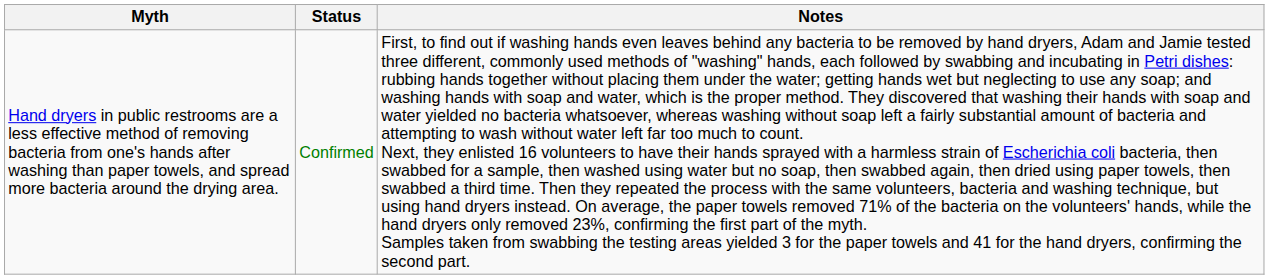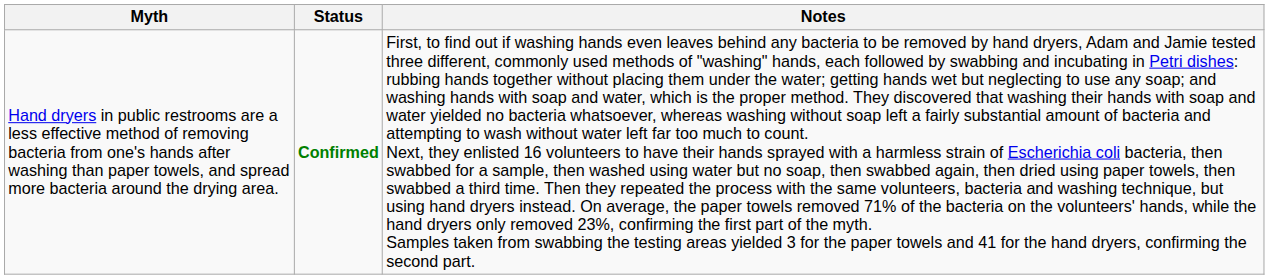(337, 152) normal -> (338, 152) bold
